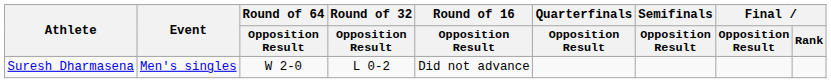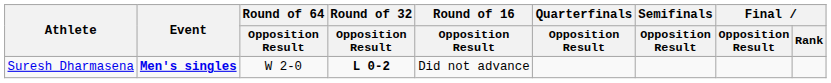(188, 67) normal -> (188, 67) bold
(371, 67) normal -> (371, 67) bold
